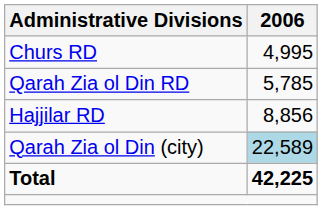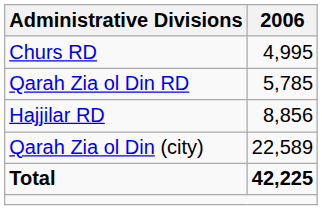(282, 147) lightblue background -> (282, 147) no background
